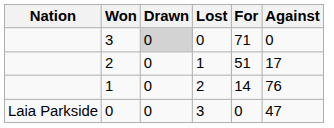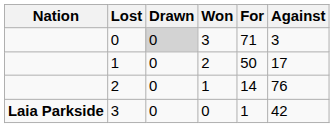columns swapped: (121, 16) <-> (212, 16)
(269, 39) 0 -> (275, 39) 3
(243, 63) 51 -> (248, 63) 50
(53, 110) normal -> (56, 110) bold
(238, 110) 0 -> (244, 110) 1
(273, 110) 47 -> (279, 110) 42
